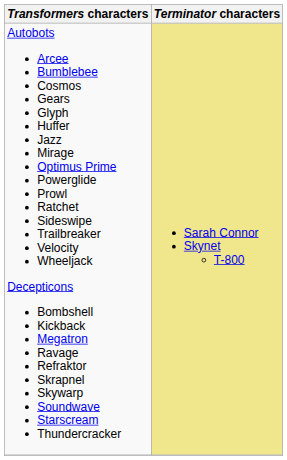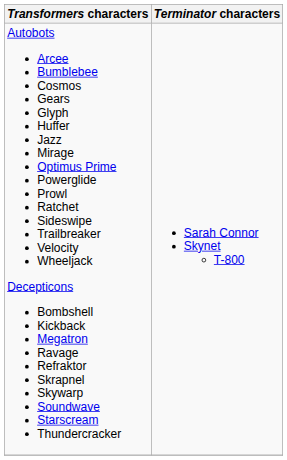(217, 246) khaki background -> (217, 246) no background
